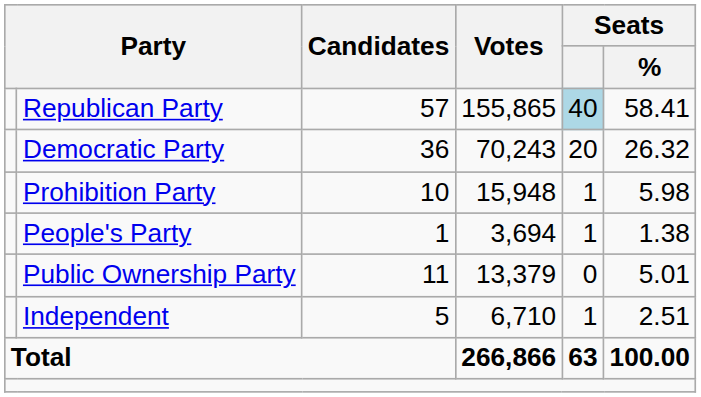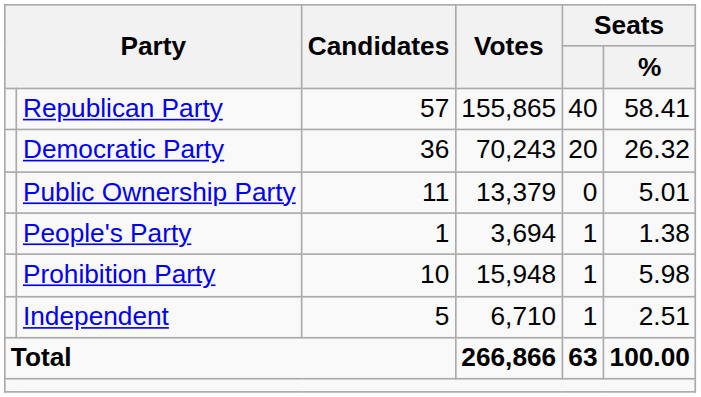(583, 108) lightblue background -> (583, 108) no background
rows swapped: (119, 191) <-> (159, 274)
